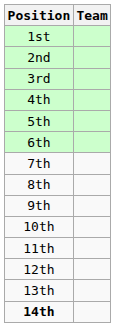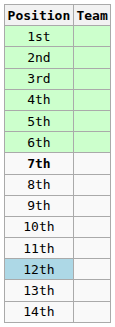(39, 163) normal -> (39, 163) bold
(39, 269) no background -> (39, 269) lightblue background
(39, 312) bold -> (39, 312) normal
